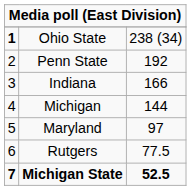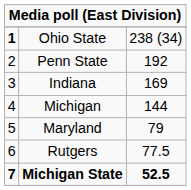(156, 83) 166 -> (156, 83) 169
(156, 128) 97 -> (156, 128) 79
